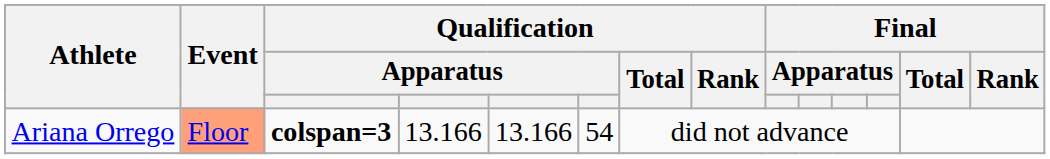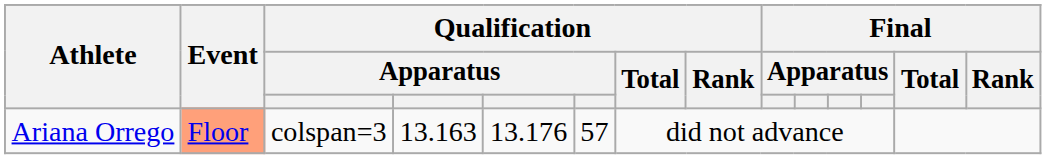(331, 130) bold -> (329, 130) normal
(443, 130) 13.166 -> (438, 130) 13.163
(533, 130) 13.166 -> (529, 130) 13.176
(599, 130) 54 -> (594, 130) 57
